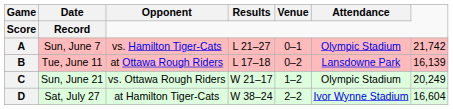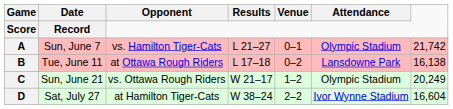(429, 63) 16,139 -> (429, 63) 16,138
